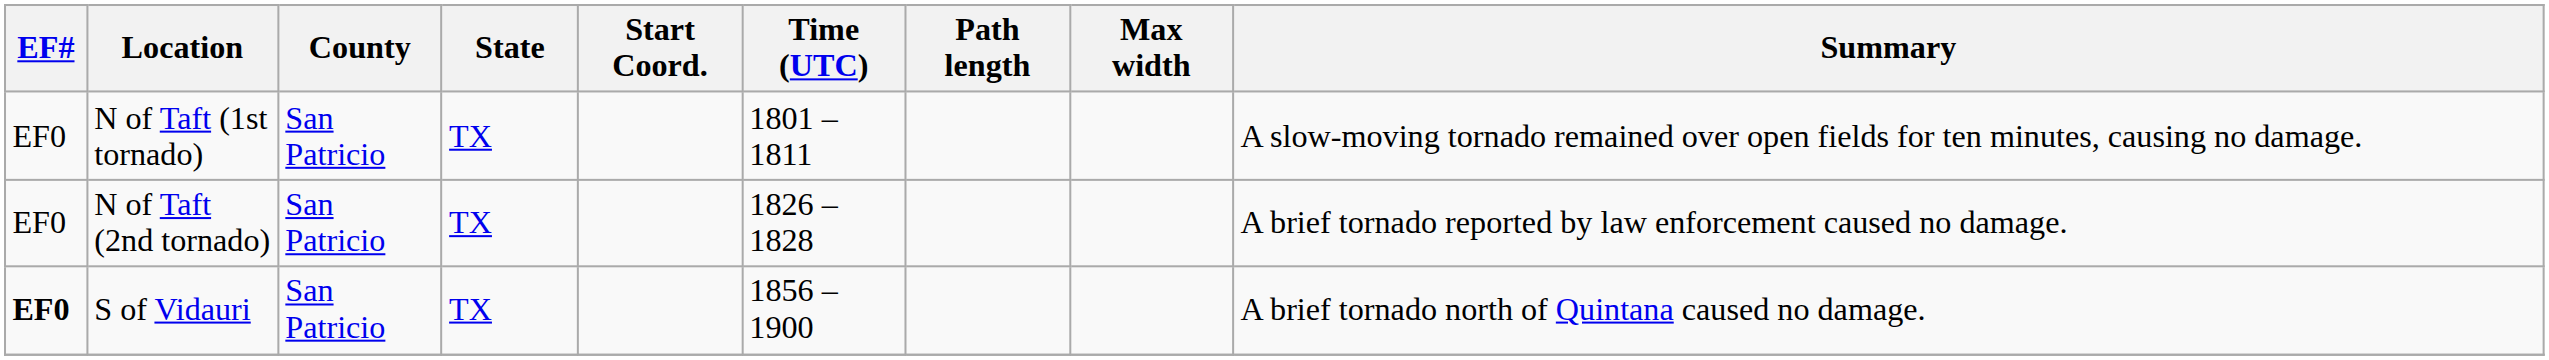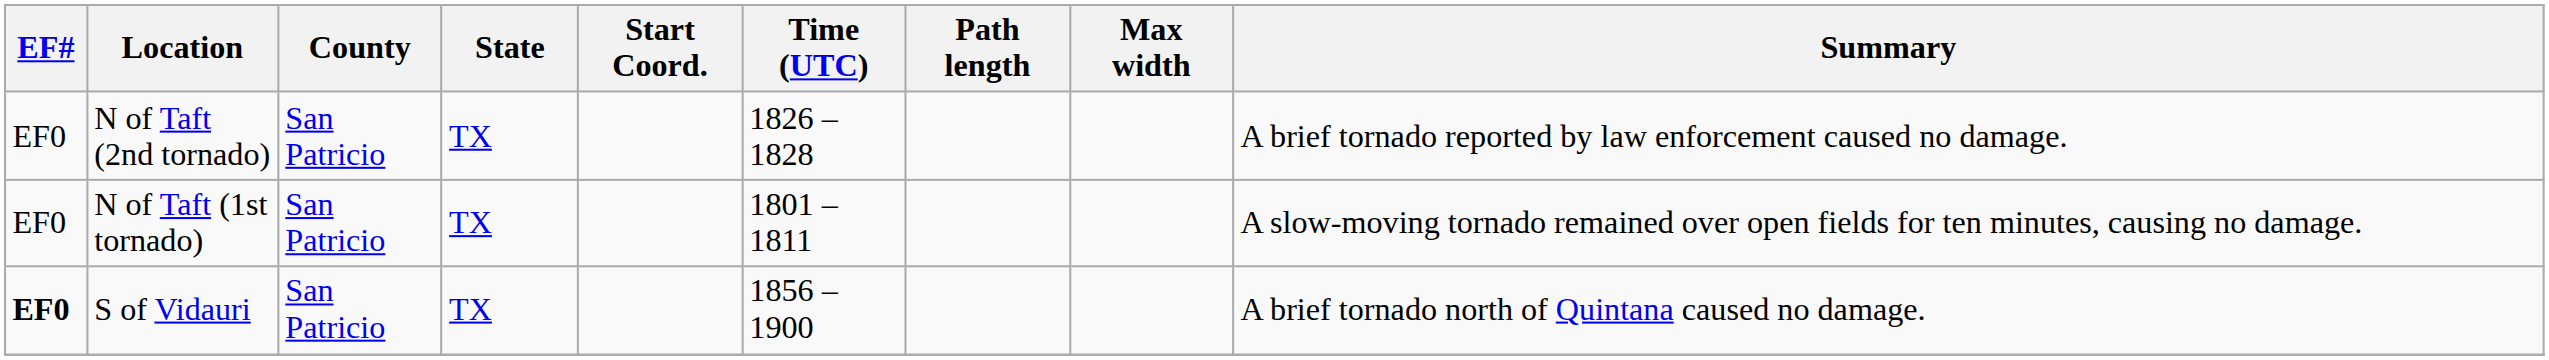rows swapped: (181, 135) <-> (182, 222)
